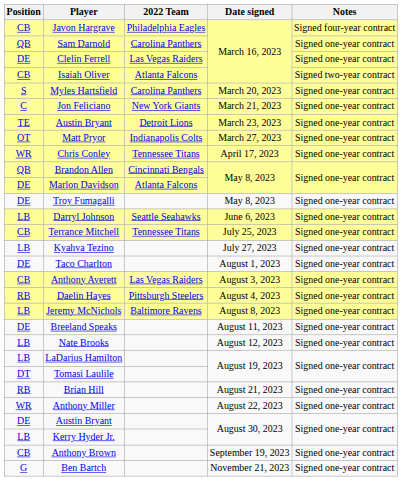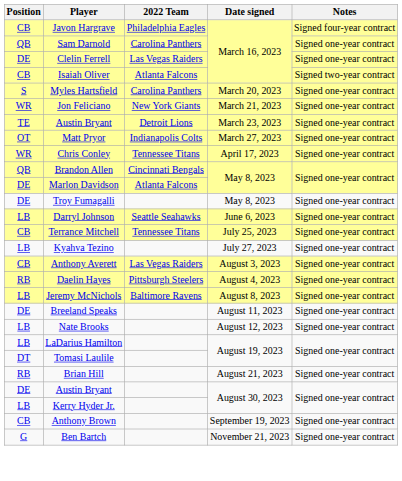(24, 106) C -> (24, 106) WR
- row: (84, 264)
- row: (84, 405)
